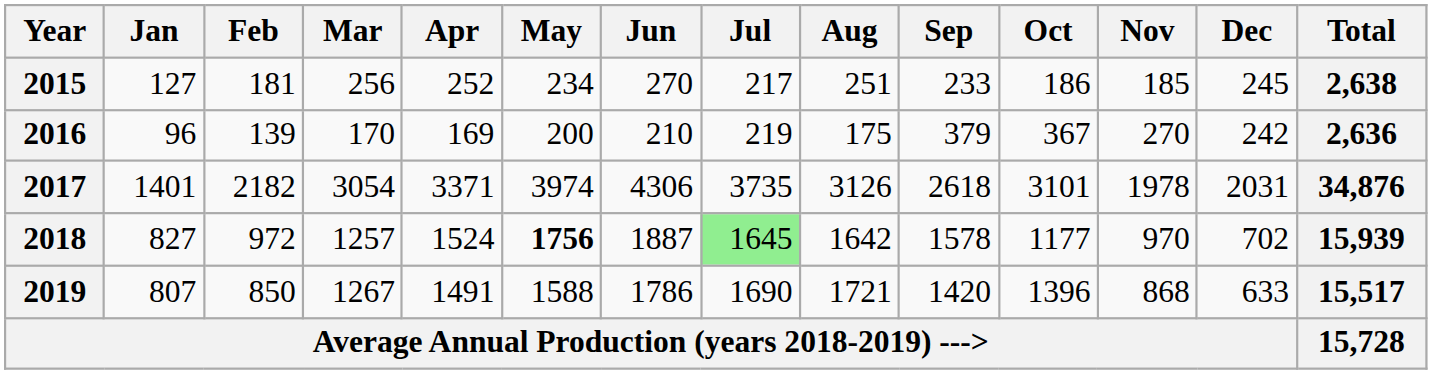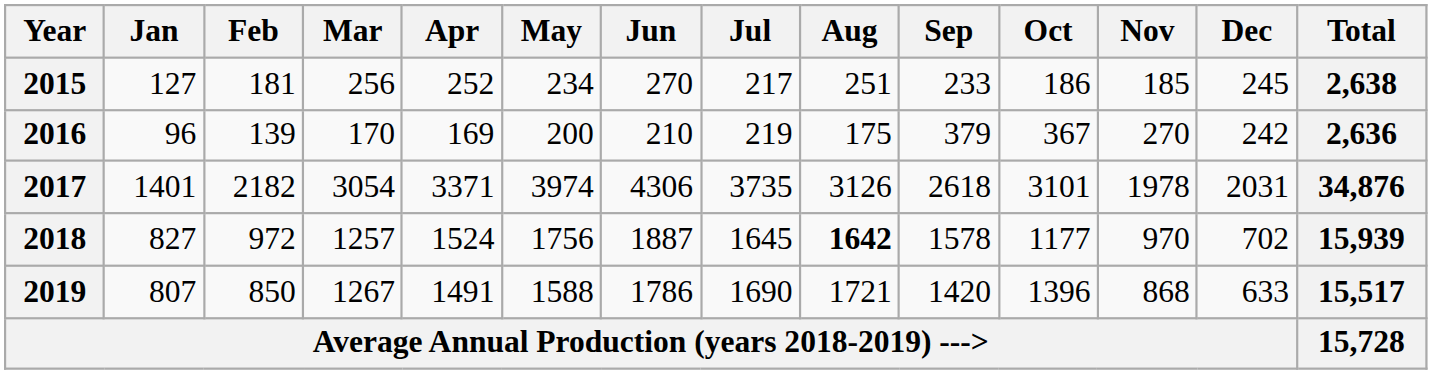(562, 238) bold -> (562, 238) normal
(761, 238) lightgreen background -> (761, 238) no background
(860, 238) normal -> (860, 238) bold
